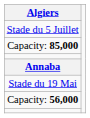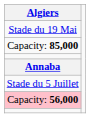(43, 29) Stade du 5 Juillet -> (43, 29) Stade du 19 Mai
(43, 83) Stade du 19 Mai -> (43, 83) Stade du 5 Juillet
(43, 100) no background -> (43, 100) pink background
